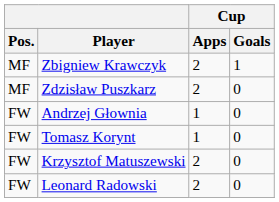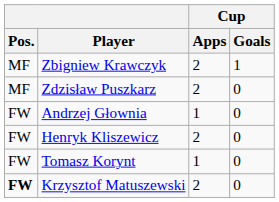+ row: (100, 137)
(19, 161) normal -> (20, 185) bold
- row: (99, 185)
